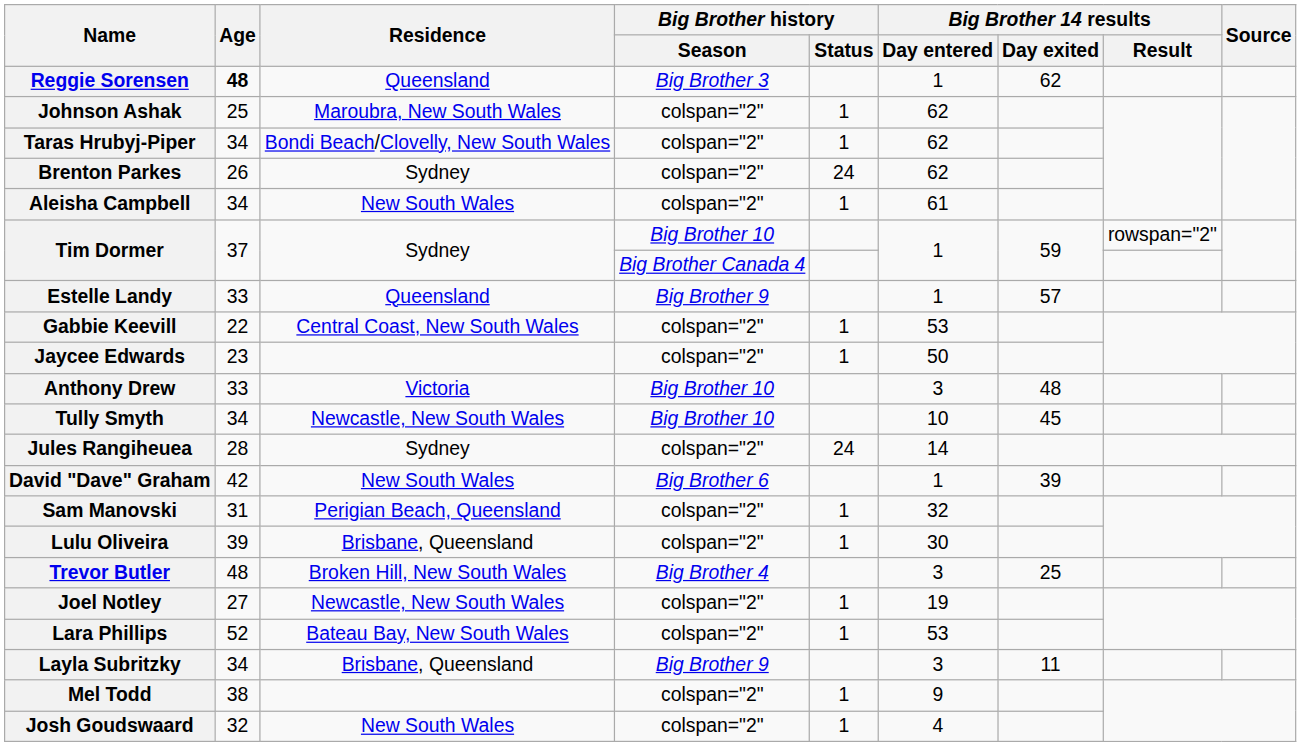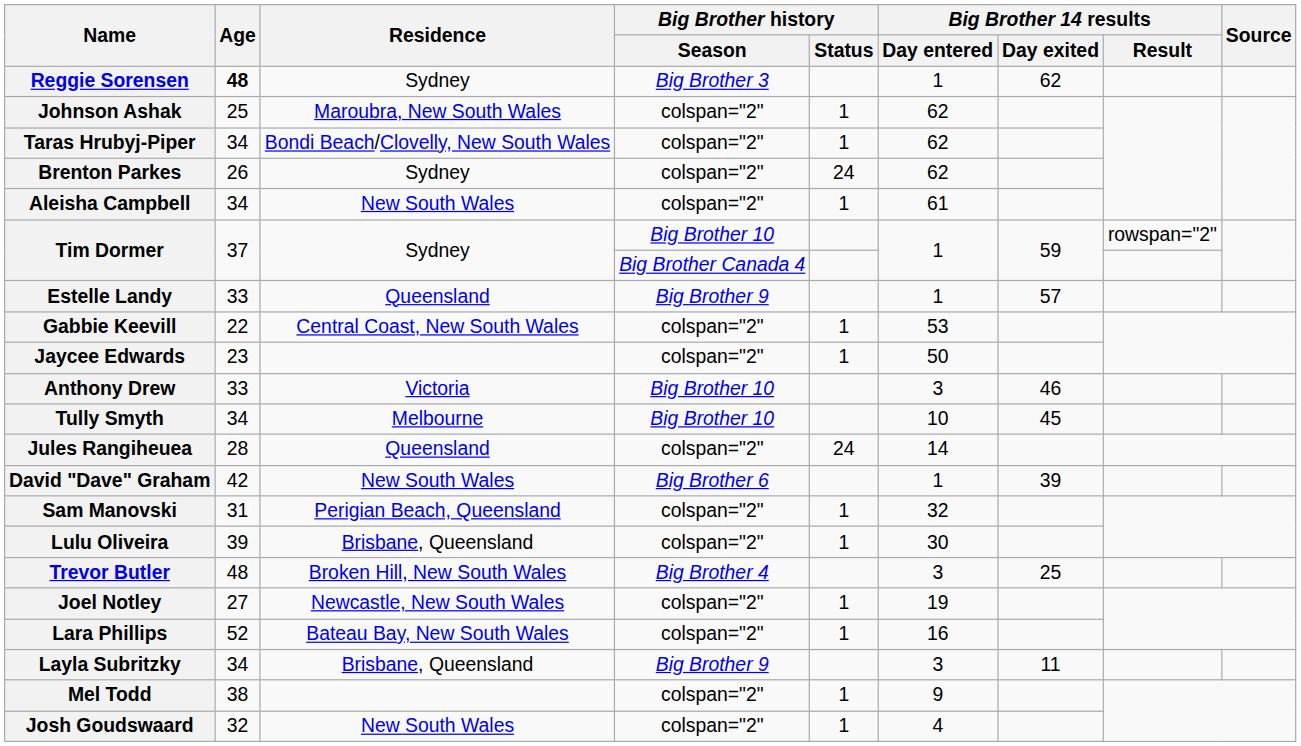(438, 81) Queensland -> (438, 81) Sydney
(1051, 388) 48 -> (1051, 388) 46
(438, 419) Newcastle, New South Wales -> (438, 419) Melbourne
(438, 449) Sydney -> (438, 449) Queensland
(938, 633) 53 -> (938, 633) 16
